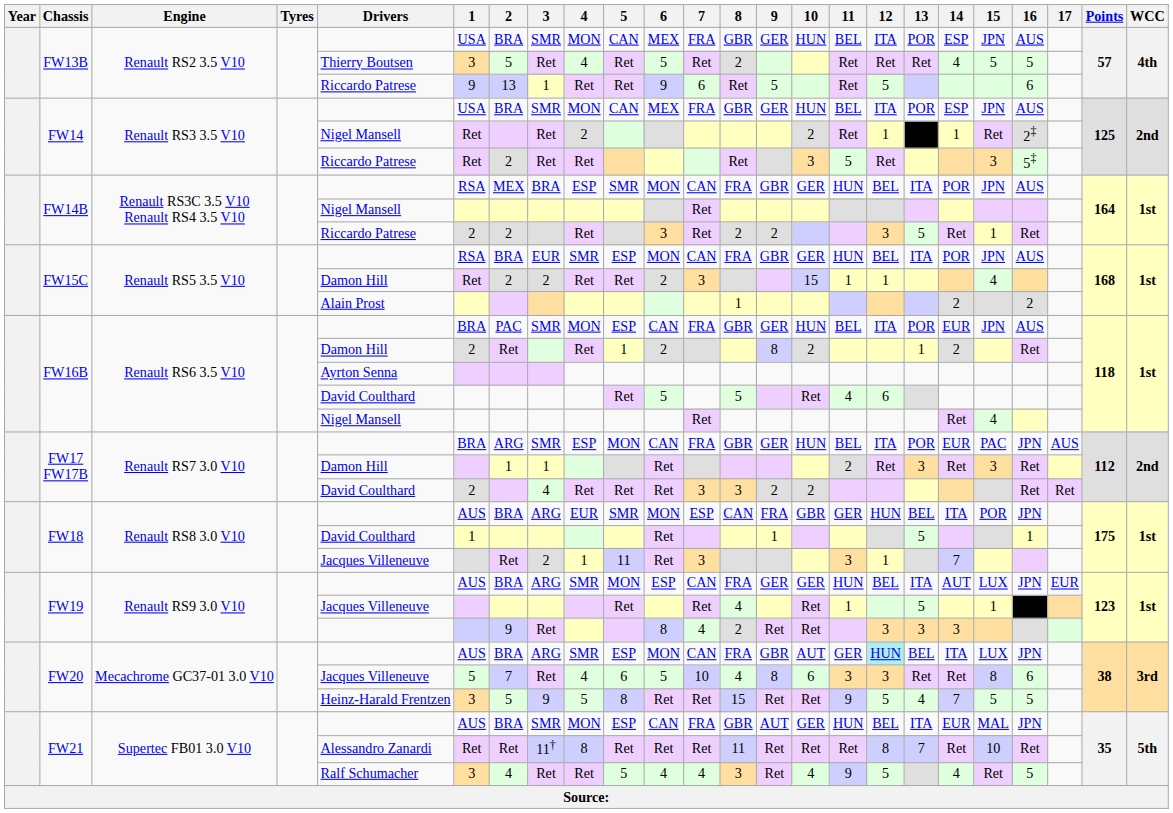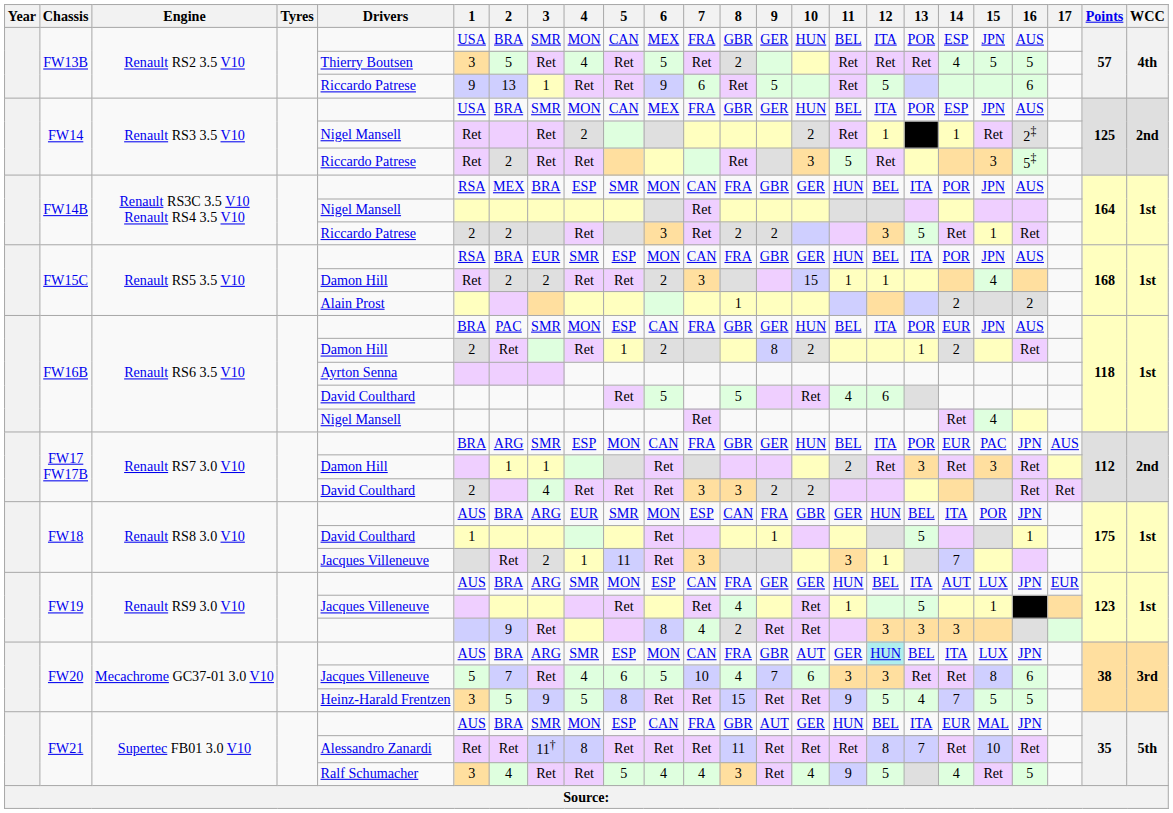(774, 676) 8 -> (774, 676) 7
